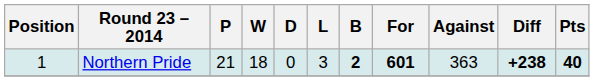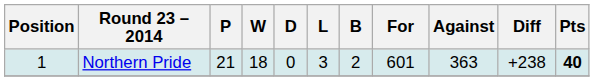(356, 62) bold -> (356, 62) normal
(401, 62) bold -> (401, 62) normal
(527, 62) bold -> (527, 62) normal
